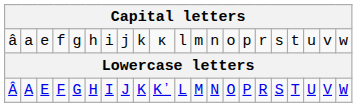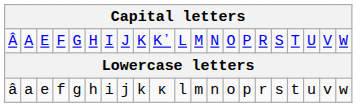rows swapped: (13, 90) <-> (13, 41)
